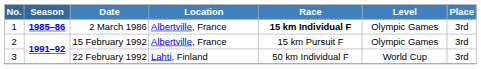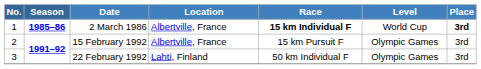(405, 27) Olympic Games -> (405, 27) World Cup
(462, 27) normal -> (462, 27) bold
(405, 57) World Cup -> (405, 57) Olympic Games
